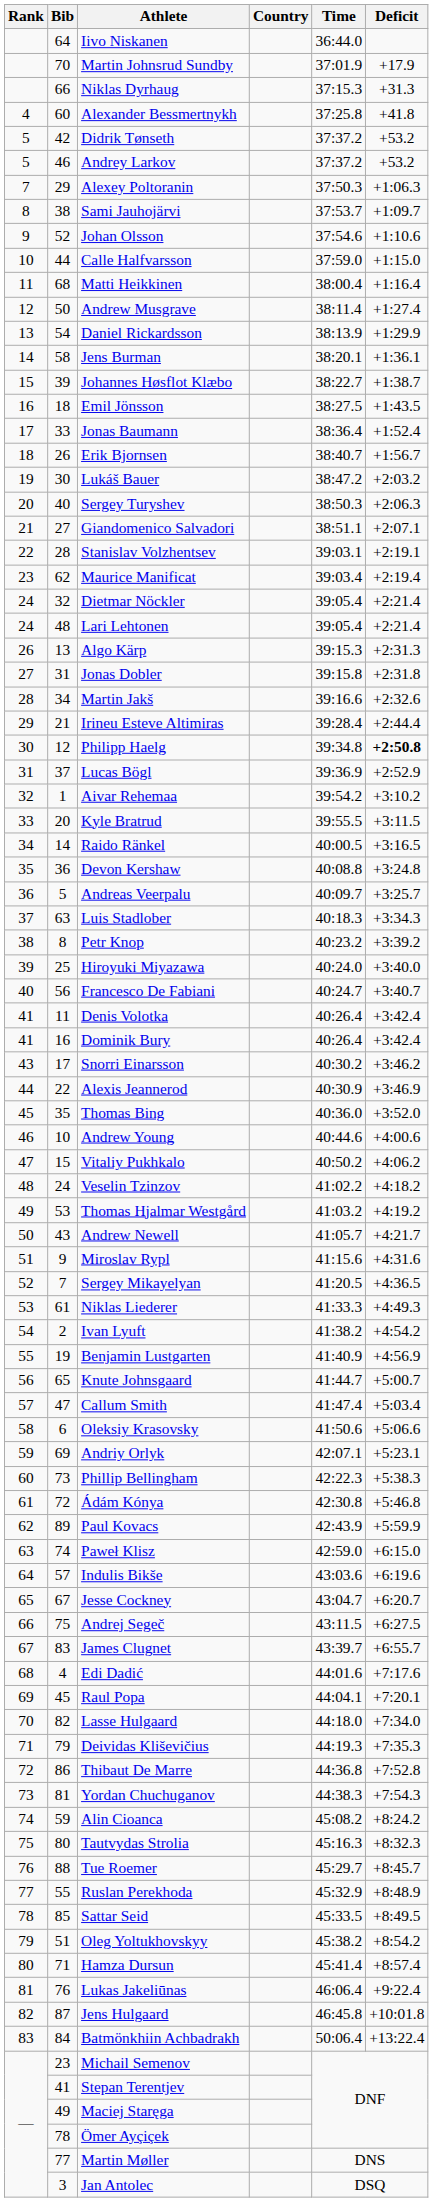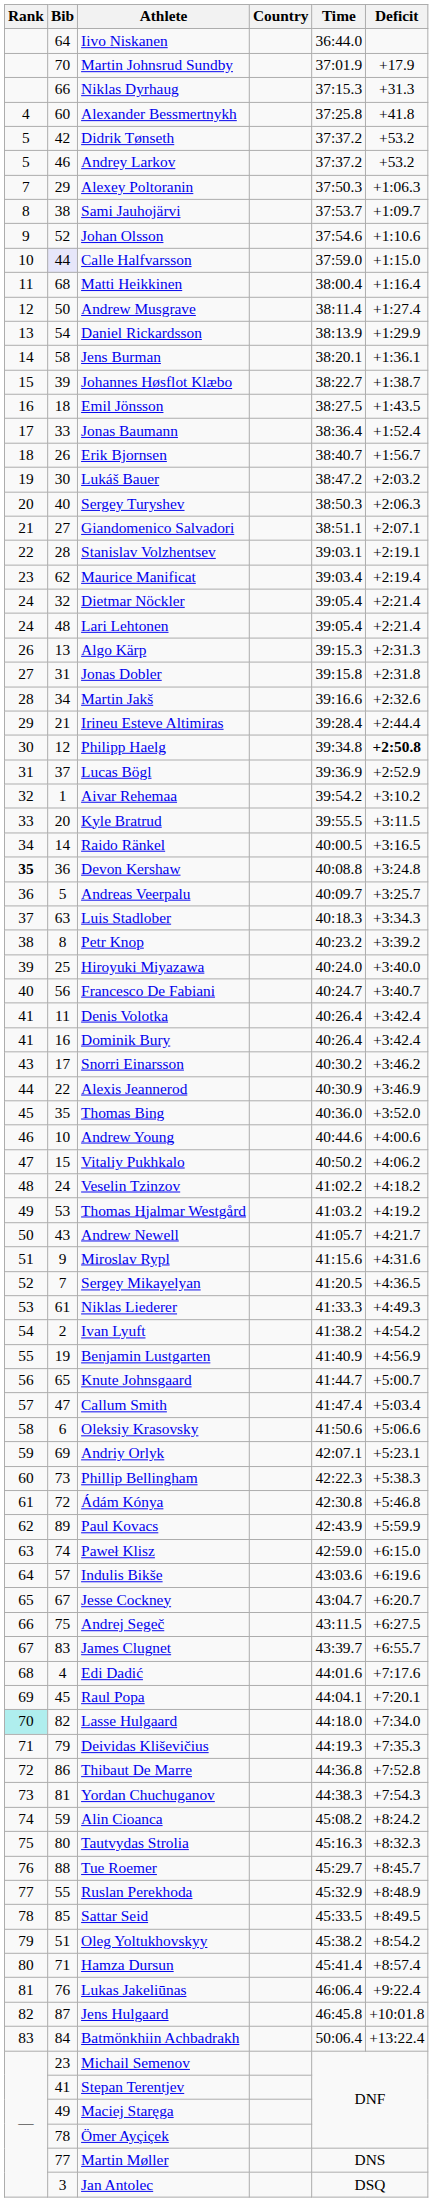(62, 260) no background -> (62, 260) lavender background
(26, 869) normal -> (26, 869) bold
(26, 1721) no background -> (26, 1721) paleturquoise background
